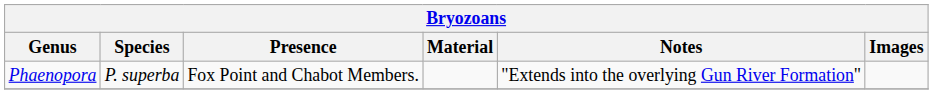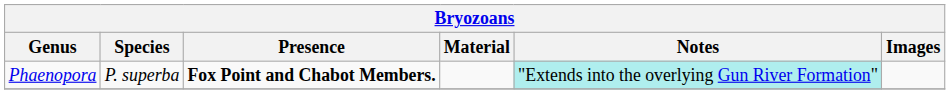(303, 74) normal -> (312, 74) bold
(681, 74) no background -> (698, 74) paleturquoise background
